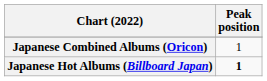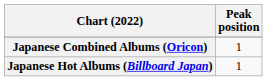(239, 66) bold -> (239, 66) normal
